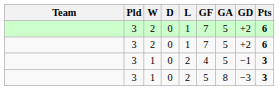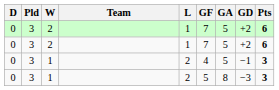columns swapped: (64, 12) <-> (170, 12)
